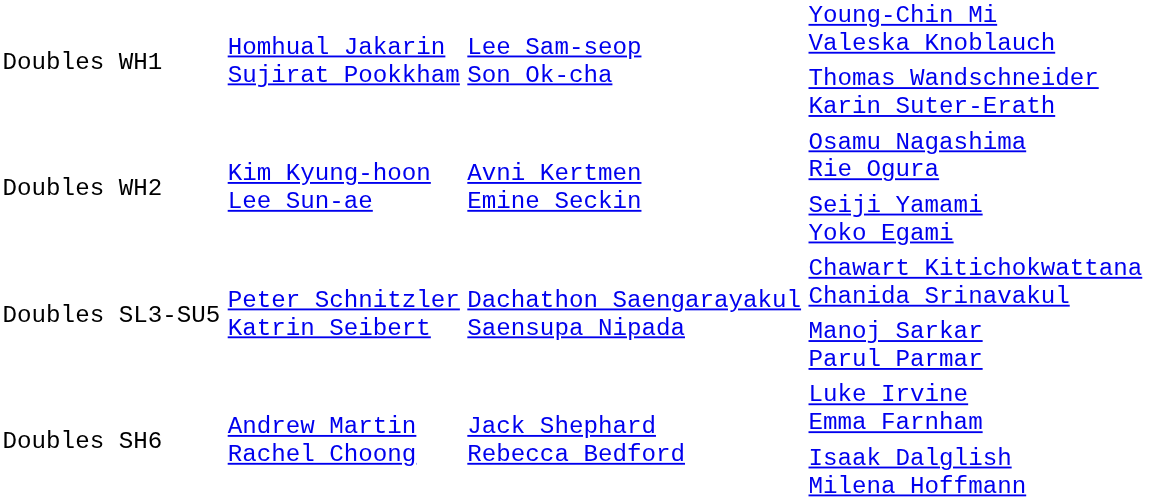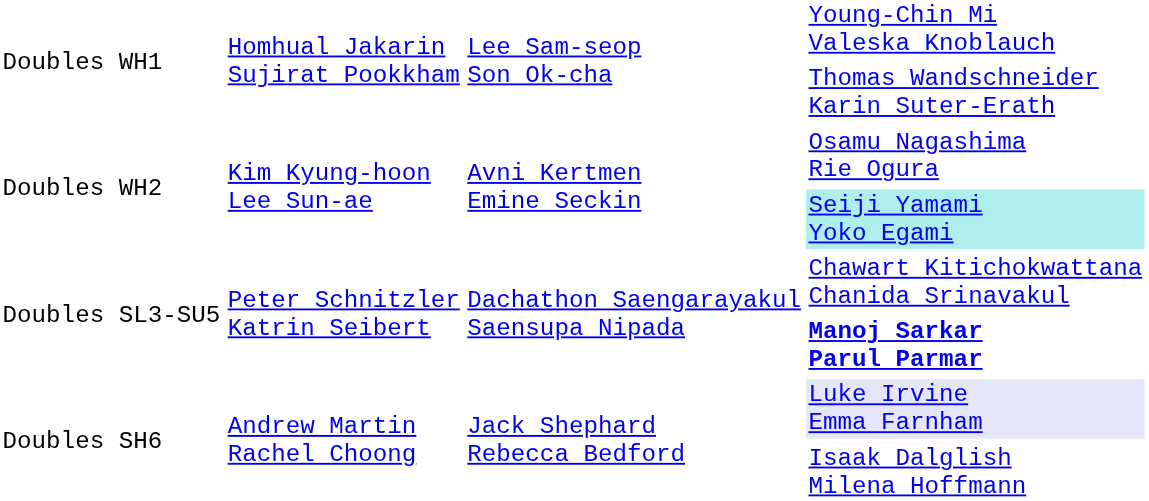(896, 219) no background -> (896, 219) paleturquoise background
(896, 346) normal -> (896, 346) bold
(896, 409) no background -> (896, 409) lavender background
